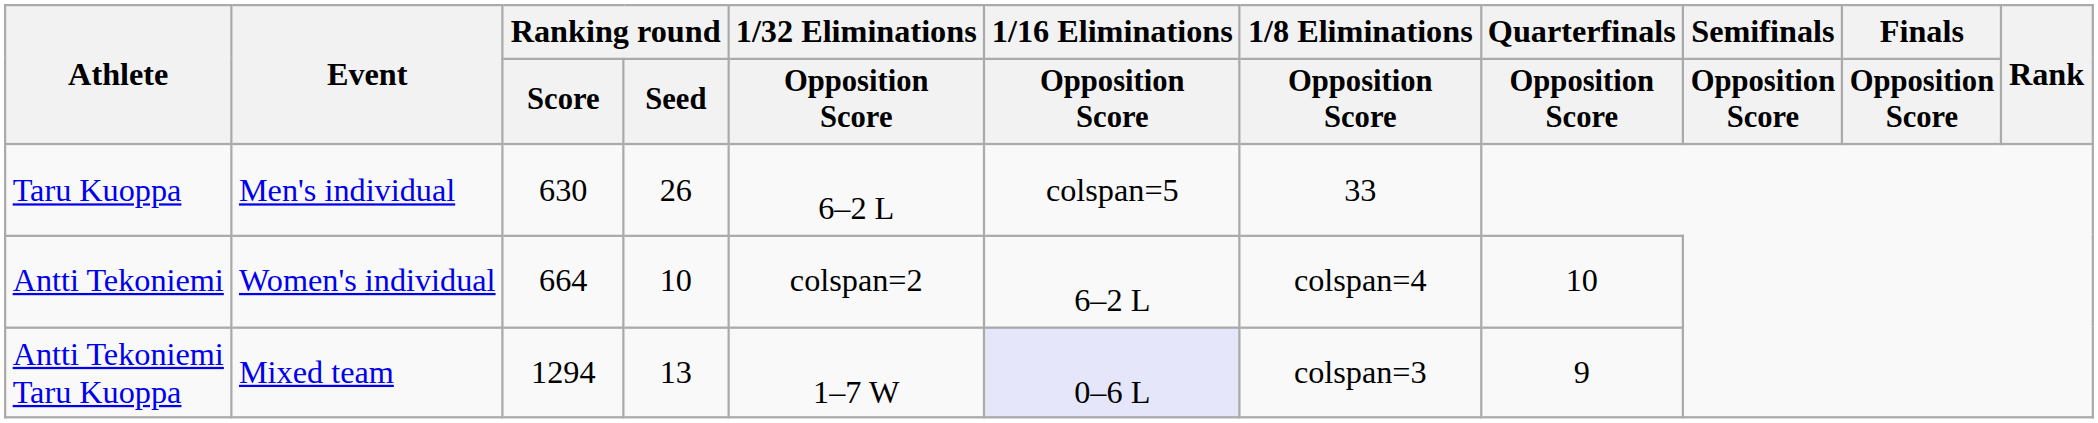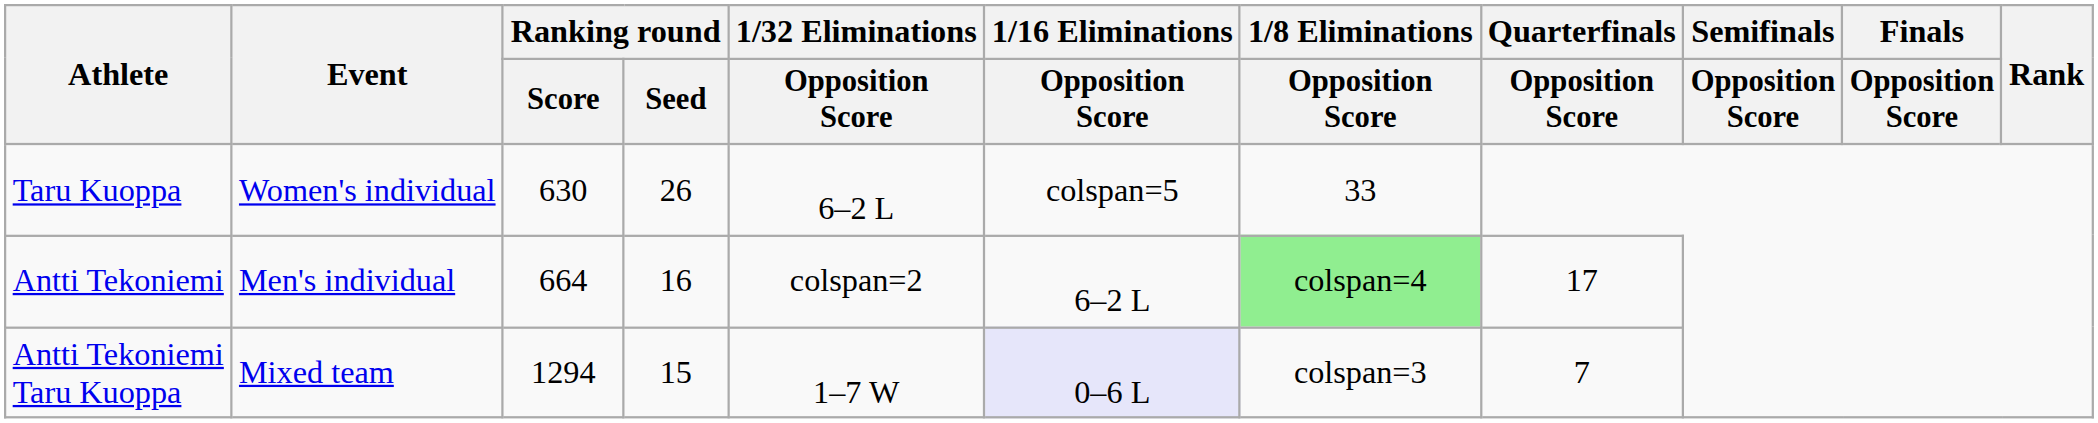(347, 189) Men's individual -> (367, 189) Women's individual
(367, 281) Women's individual -> (347, 281) Men's individual
(676, 281) 10 -> (676, 281) 16
(1360, 281) no background -> (1360, 281) lightgreen background
(1582, 281) 10 -> (1582, 281) 17
(676, 372) 13 -> (676, 372) 15
(1582, 372) 9 -> (1582, 372) 7
